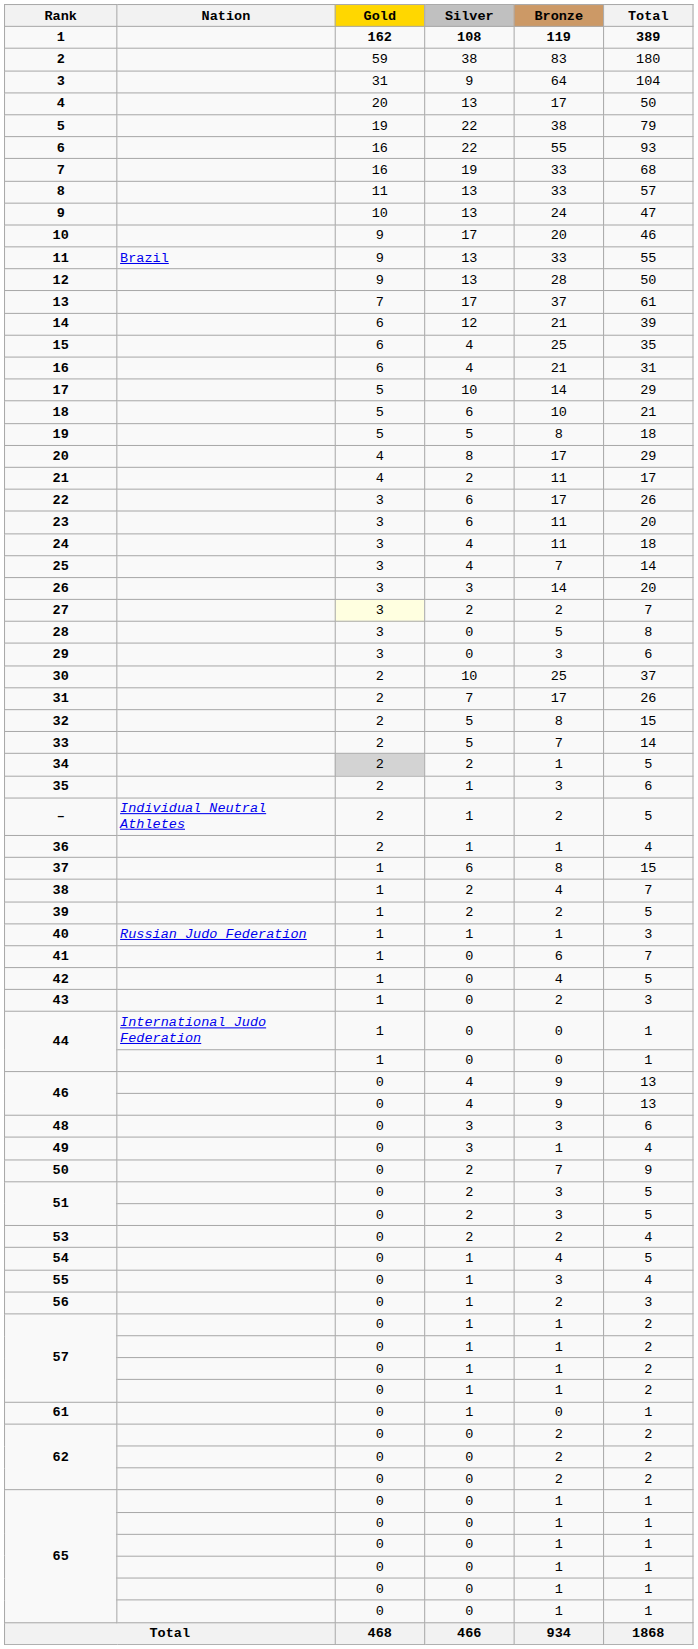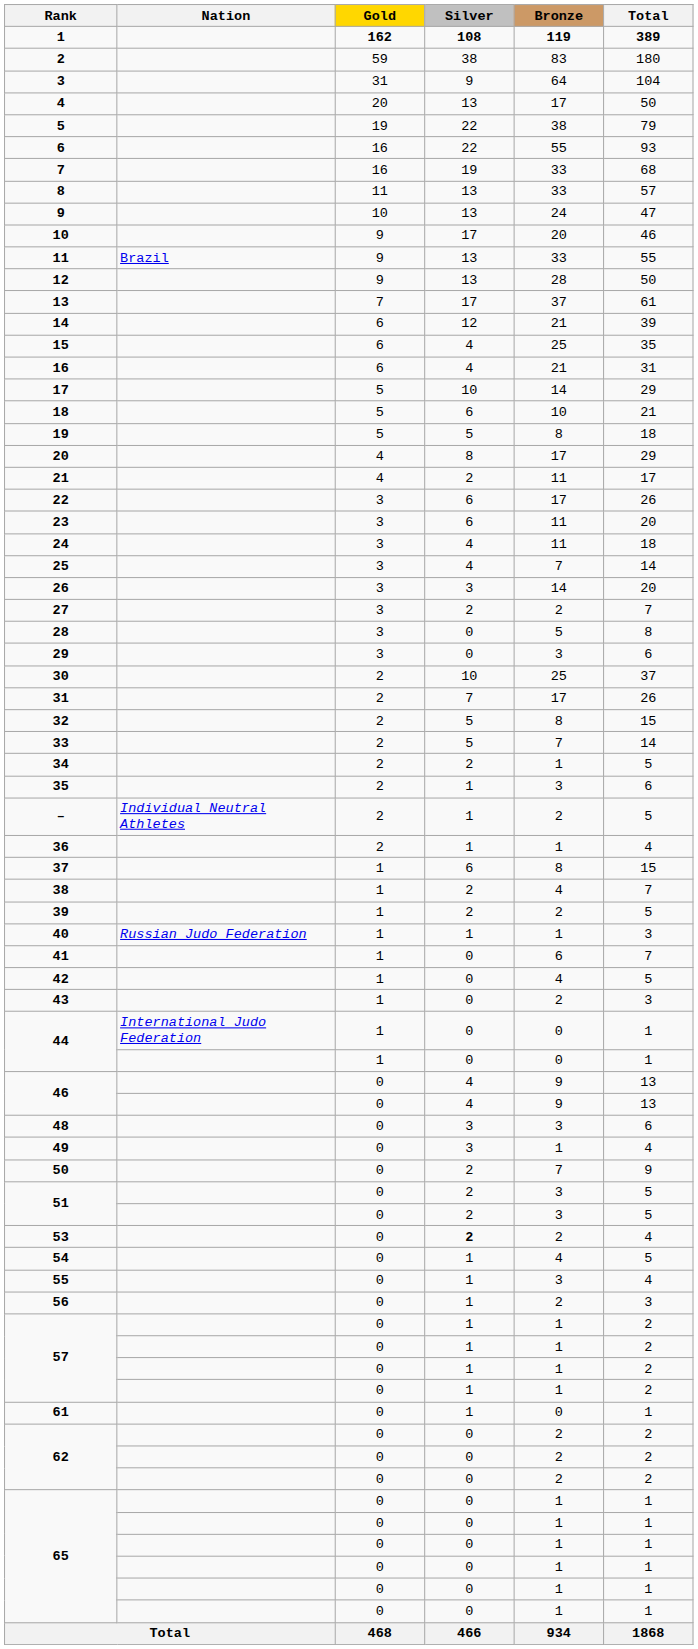(380, 610) lightyellow background -> (380, 610) no background
(380, 765) lightgrey background -> (380, 765) no background
(469, 1237) normal -> (469, 1237) bold
